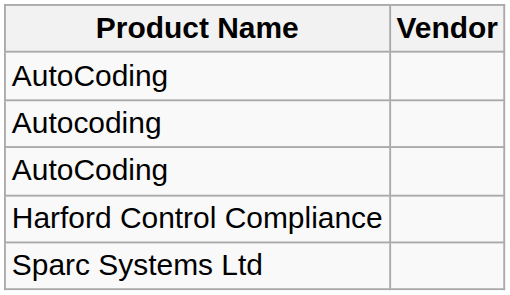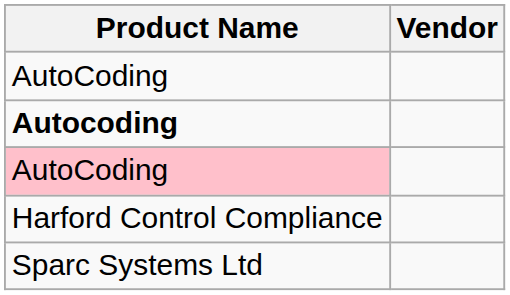(87, 123) normal -> (95, 123) bold
(90, 170) no background -> (90, 170) pink background
